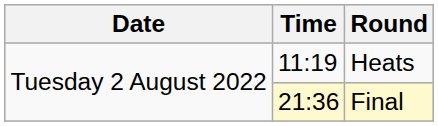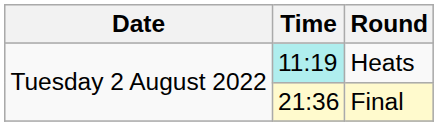(308, 62) no background -> (308, 62) paleturquoise background
